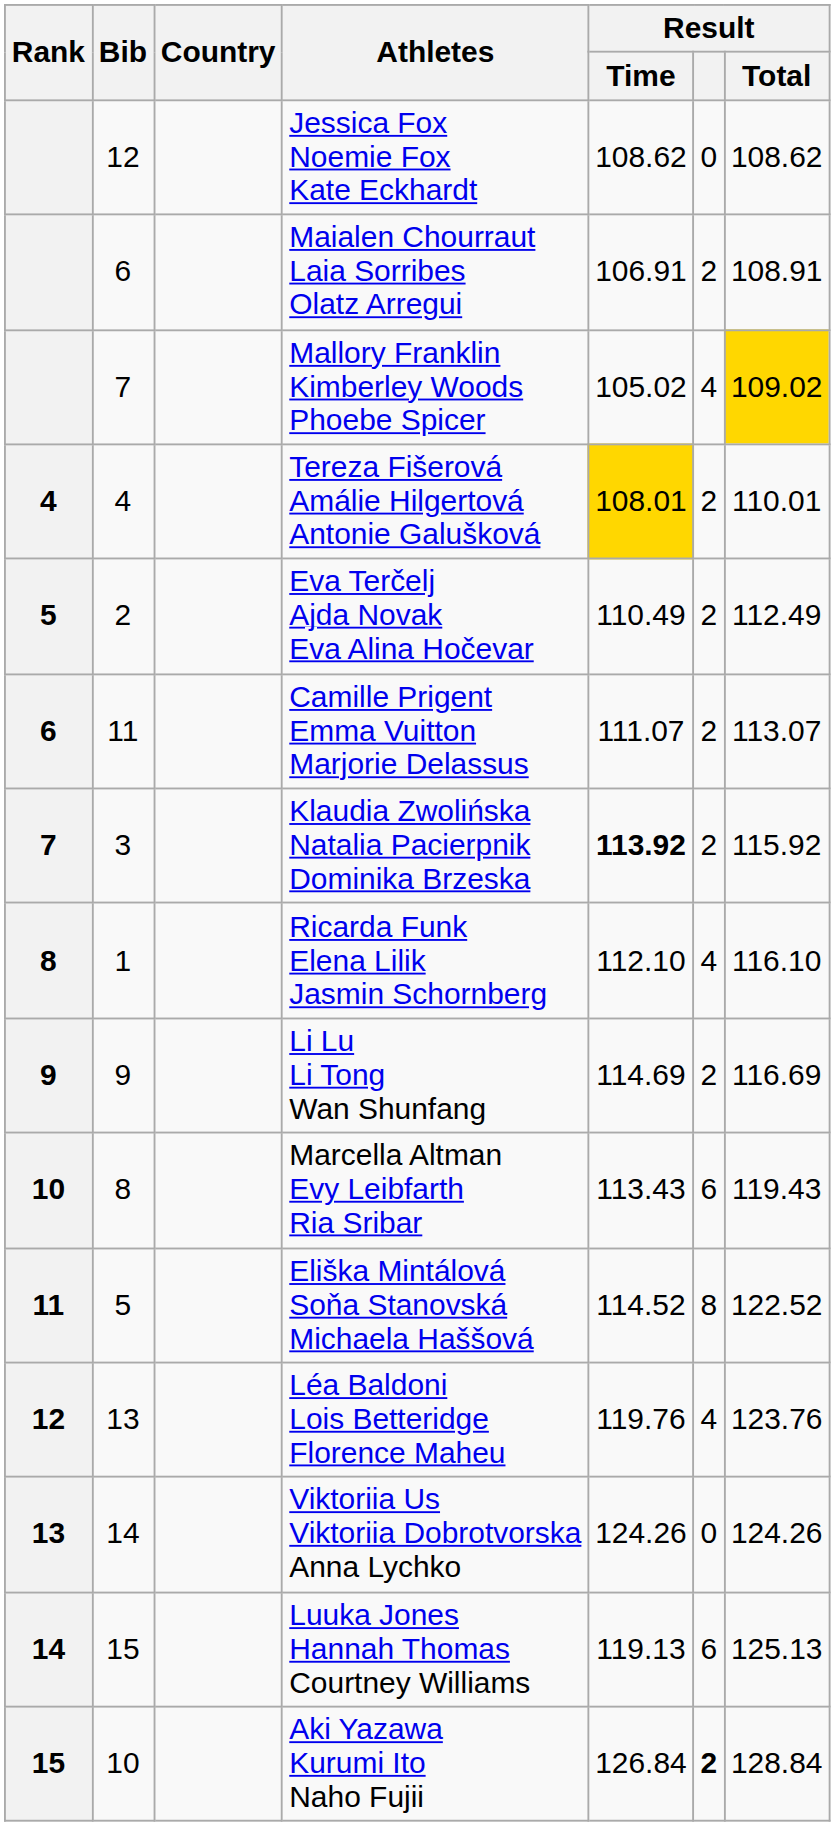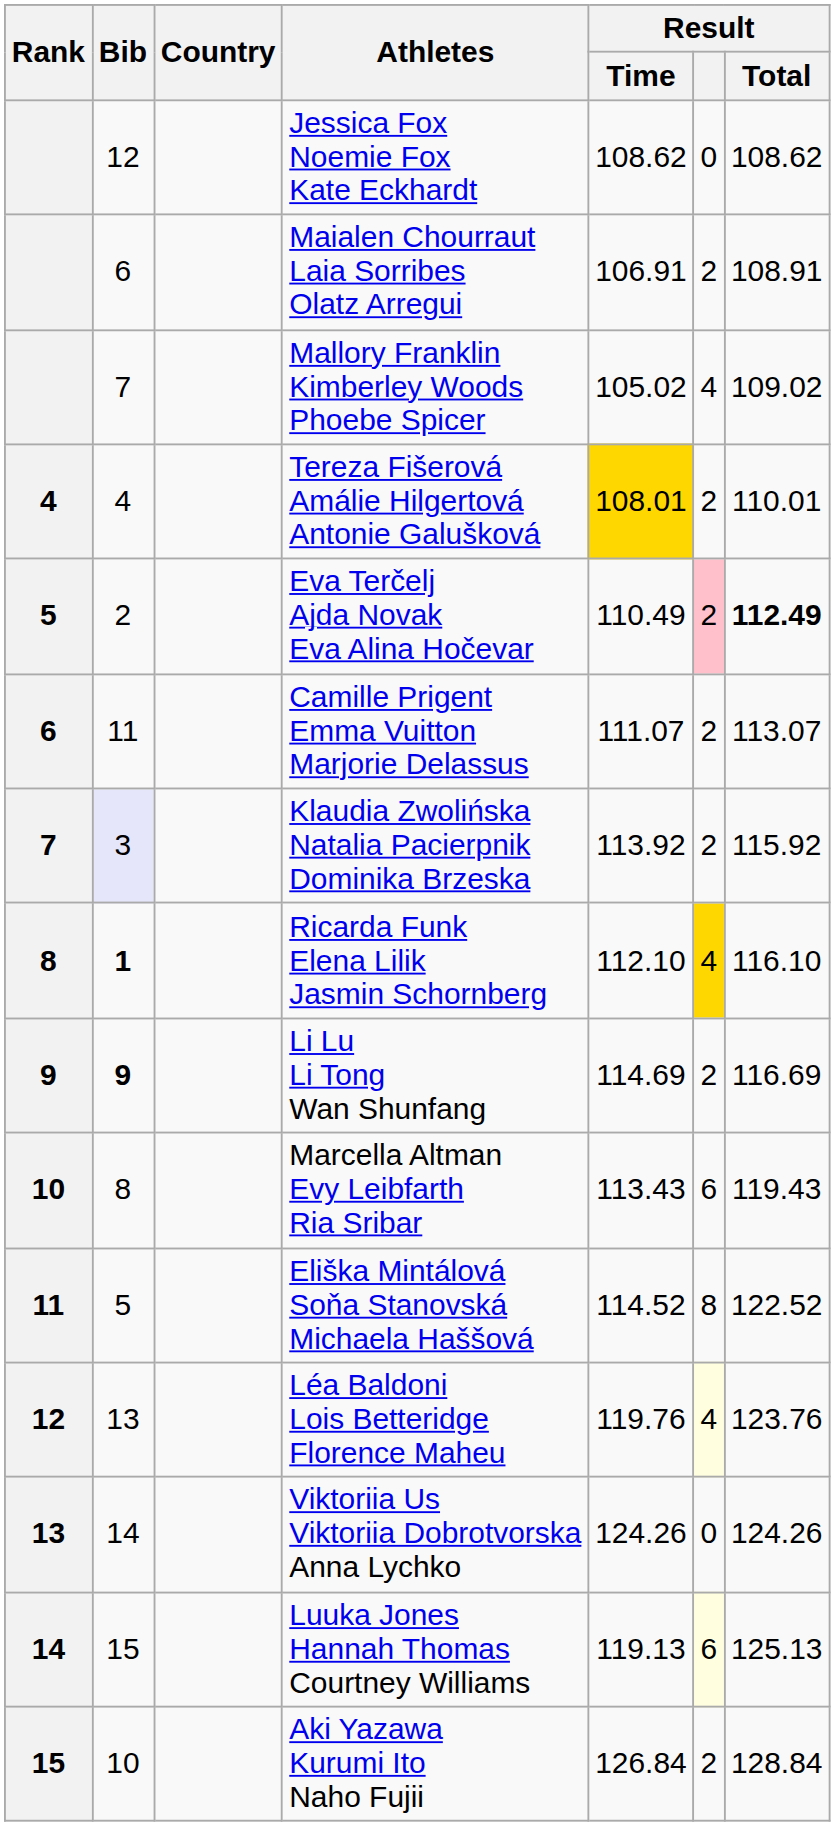(777, 386) gold background -> (777, 386) no background
(709, 615) no background -> (709, 615) pink background
(777, 615) normal -> (777, 615) bold
(123, 845) no background -> (123, 845) lavender background
(641, 845) bold -> (641, 845) normal
(123, 960) normal -> (123, 960) bold
(709, 960) no background -> (709, 960) gold background
(123, 1074) normal -> (123, 1074) bold
(709, 1419) no background -> (709, 1419) lightyellow background
(709, 1648) no background -> (709, 1648) lightyellow background
(709, 1763) bold -> (709, 1763) normal
